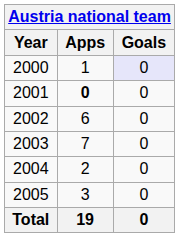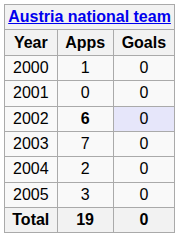(144, 67) lavender background -> (144, 67) no background
(85, 93) bold -> (85, 93) normal
(85, 118) normal -> (85, 118) bold
(144, 118) no background -> (144, 118) lavender background
